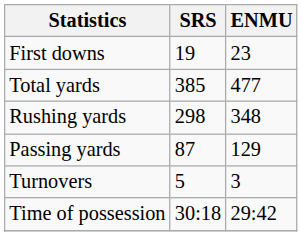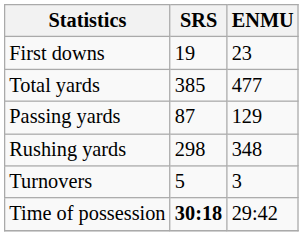rows swapped: (68, 117) <-> (65, 149)
(198, 213) normal -> (199, 213) bold
